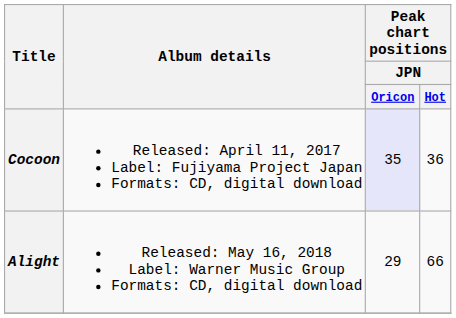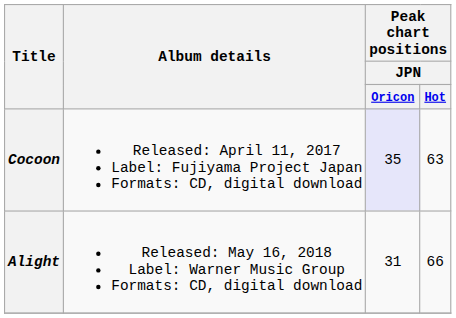(435, 160) 36 -> (435, 160) 63
(393, 262) 29 -> (393, 262) 31
